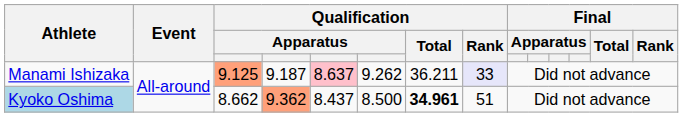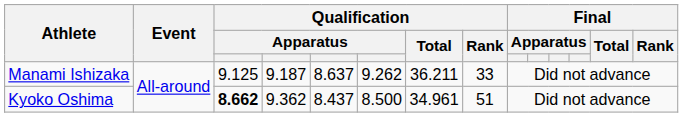(238, 74) lightsalmon background -> (238, 74) no background
(334, 74) pink background -> (334, 74) no background
(485, 74) lavender background -> (485, 74) no background
(61, 100) lightblue background -> (61, 100) no background
(238, 100) normal -> (238, 100) bold
(286, 100) lightsalmon background -> (286, 100) no background
(434, 100) bold -> (434, 100) normal
